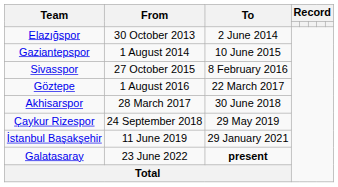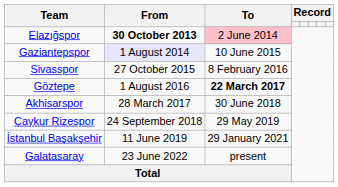(155, 35) normal -> (155, 35) bold
(248, 35) no background -> (248, 35) pink background
(155, 52) no background -> (155, 52) lavender background
(248, 87) normal -> (248, 87) bold
(248, 156) bold -> (248, 156) normal
